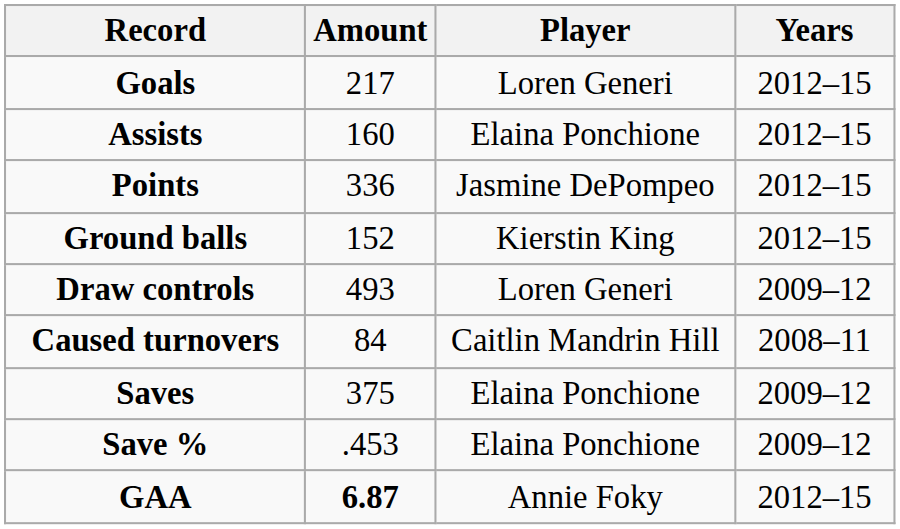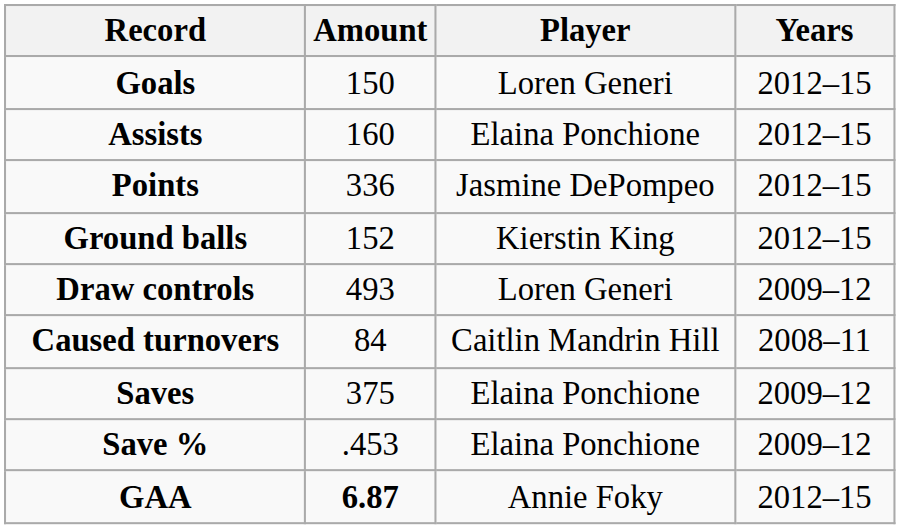(370, 82) 217 -> (370, 82) 150
